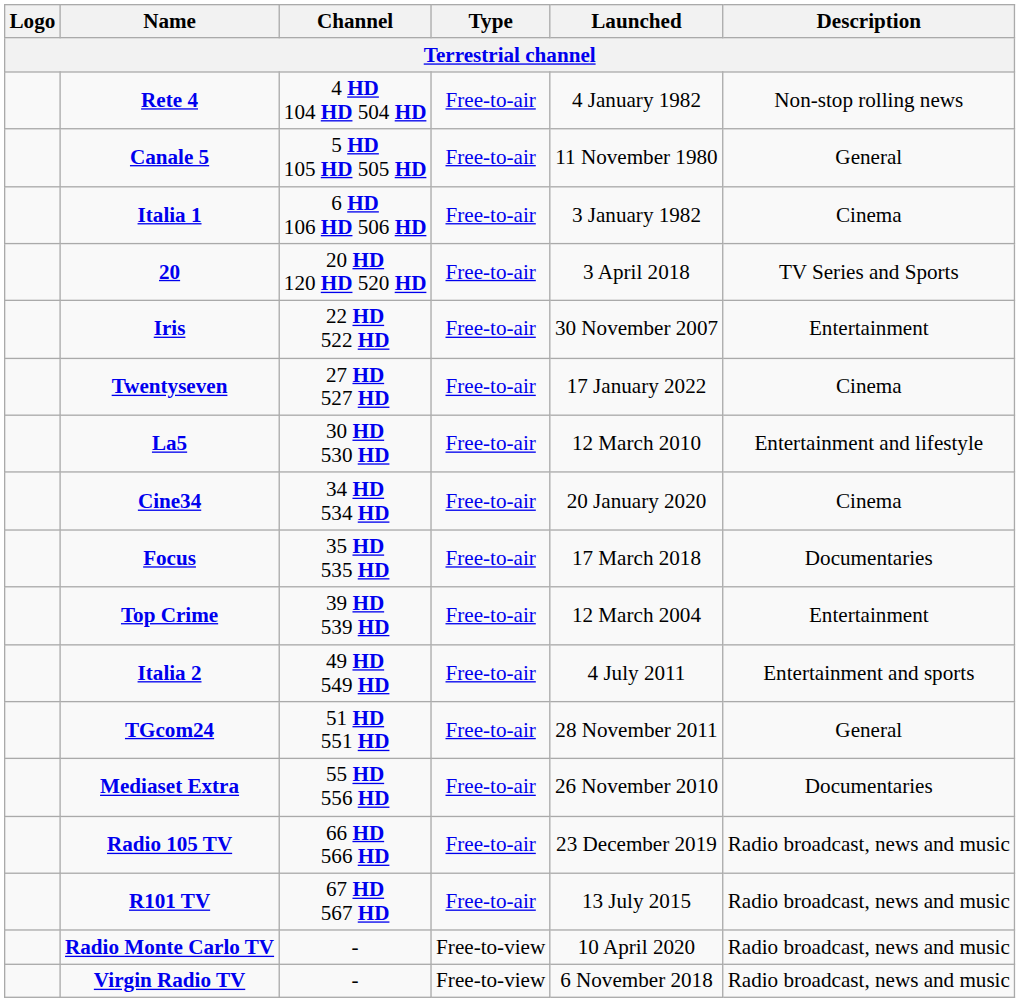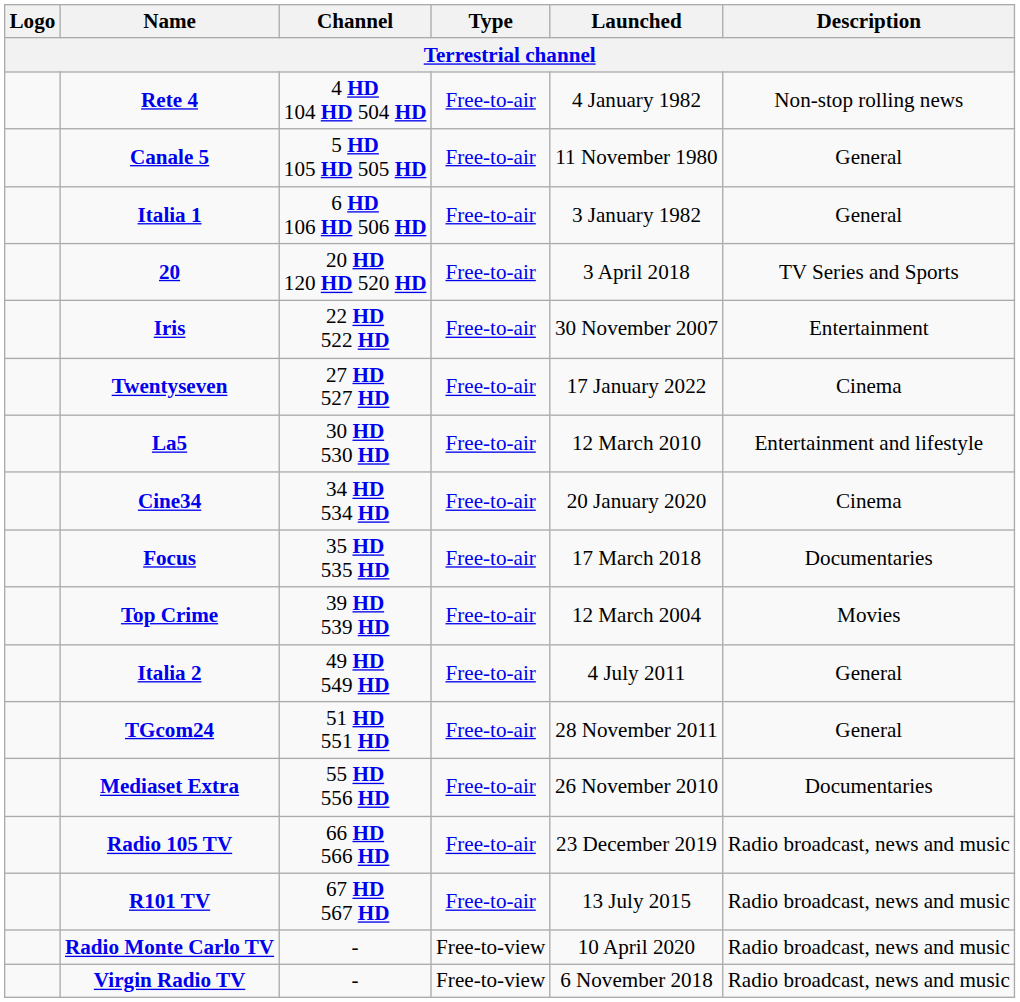(869, 214) Cinema -> (869, 214) General
(869, 615) Entertainment -> (869, 615) Movies
(869, 672) Entertainment and sports -> (869, 672) General
